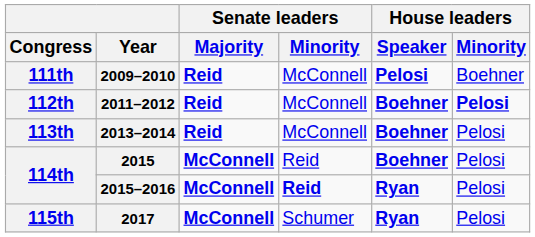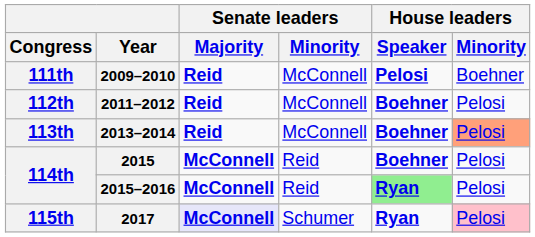(483, 103) bold -> (481, 103) normal
(481, 132) no background -> (481, 132) lightsalmon background
(302, 189) bold -> (301, 189) normal
(397, 189) no background -> (397, 189) lightgreen background
(229, 217) no background -> (229, 217) lavender background
(481, 217) no background -> (481, 217) pink background
